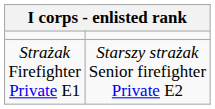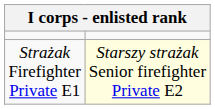(147, 71) no background -> (147, 71) lightyellow background
